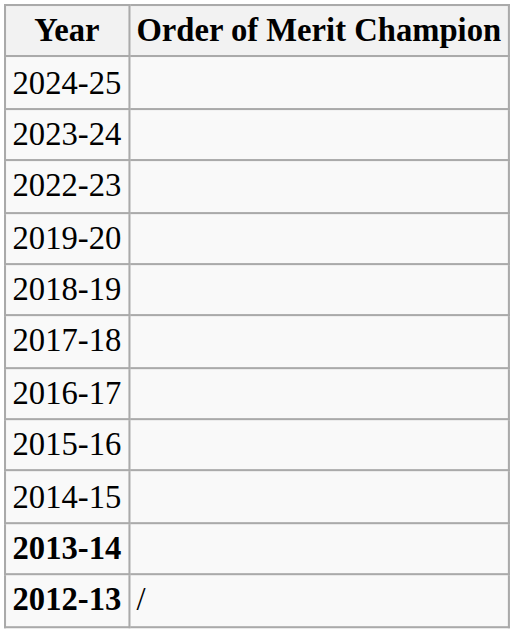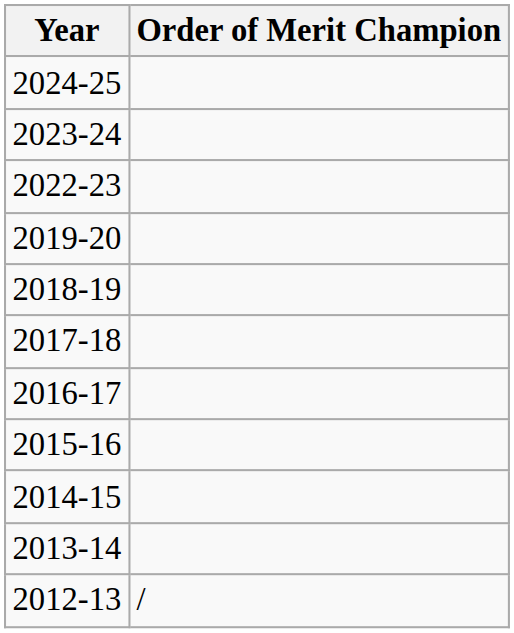(67, 548) bold -> (67, 548) normal
(67, 599) bold -> (67, 599) normal
